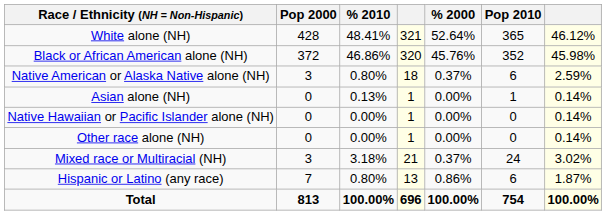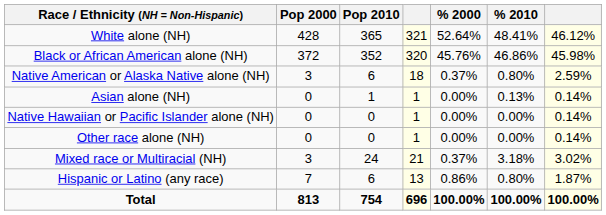columns swapped: (513, 14) <-> (368, 14)
